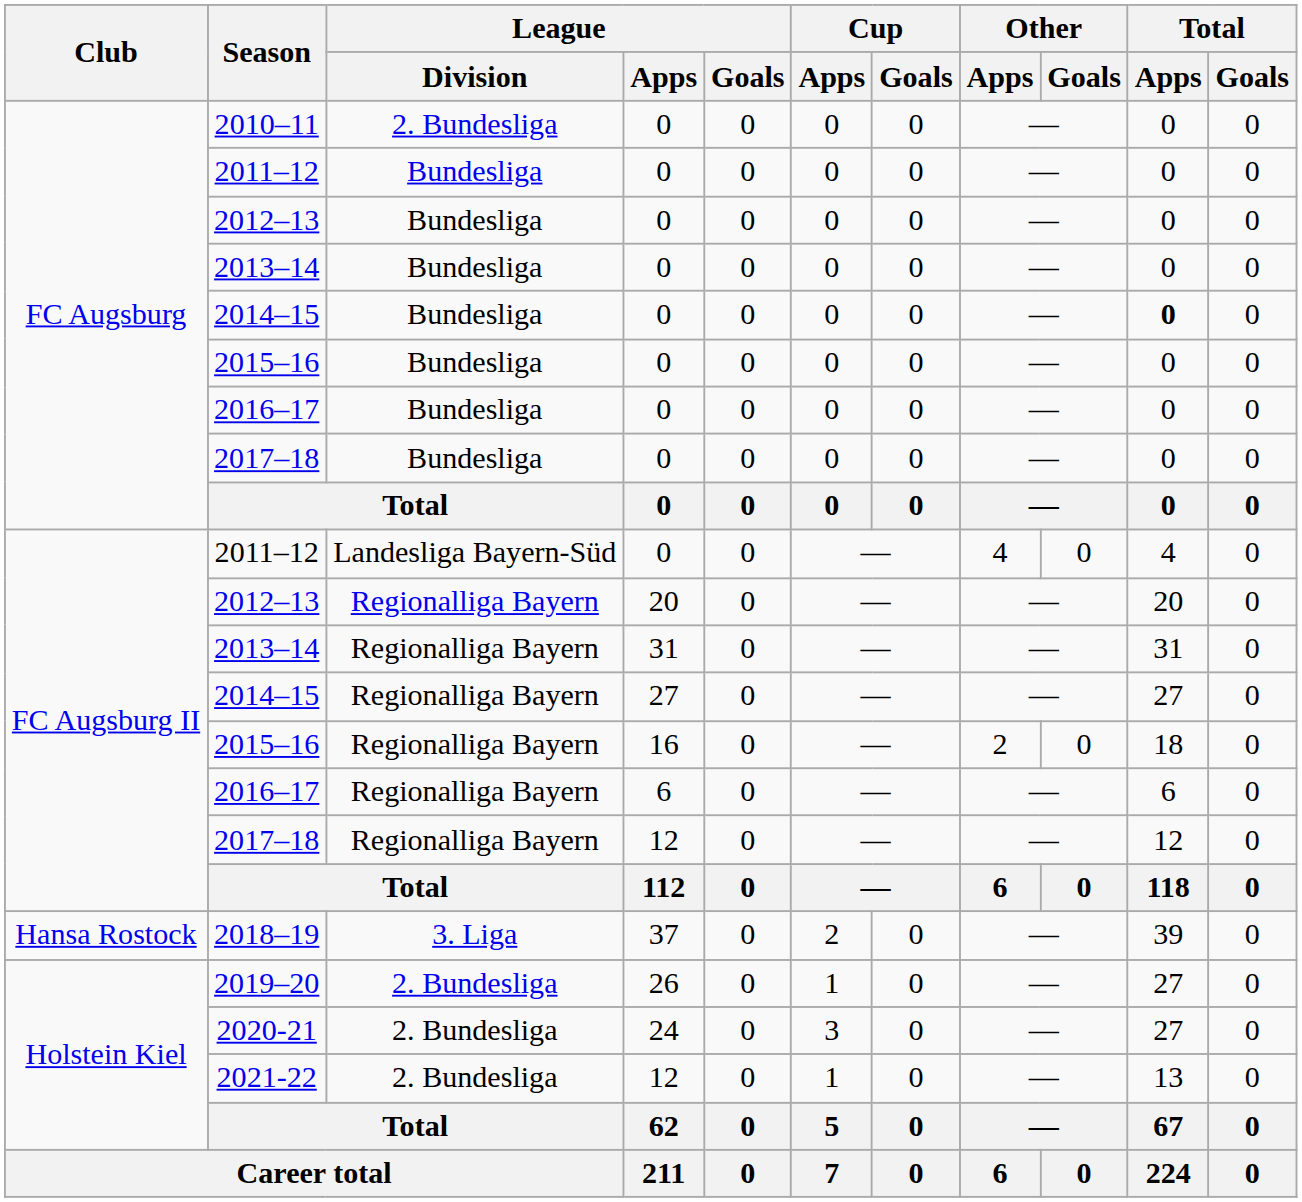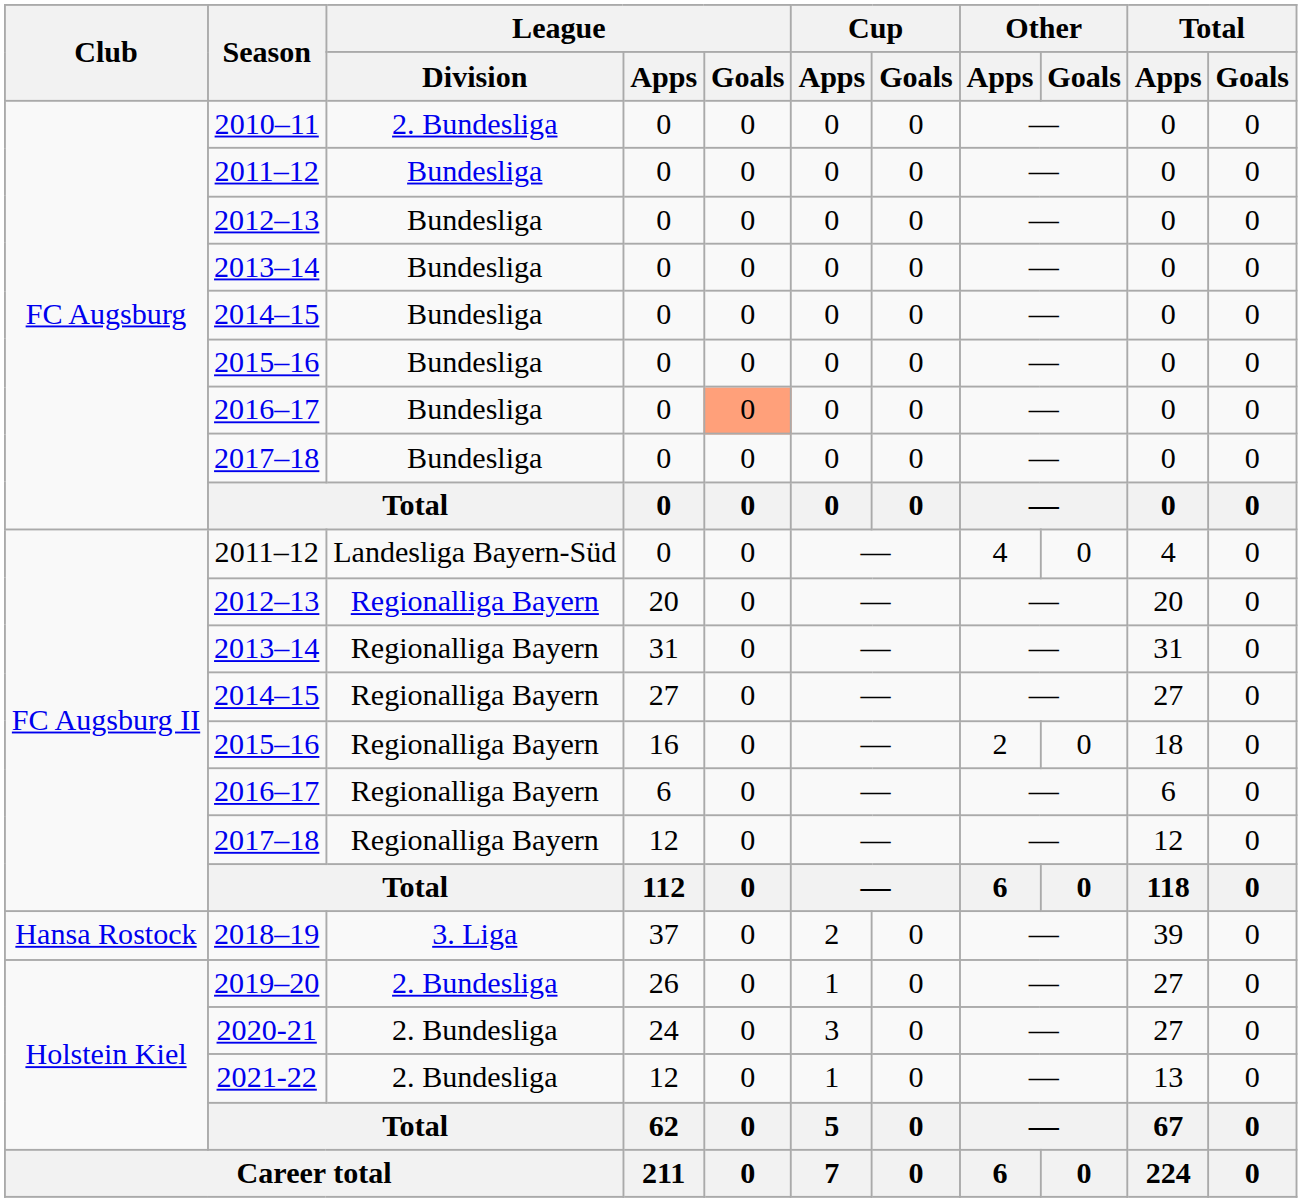(1168, 314) bold -> (1168, 314) normal
(748, 409) no background -> (748, 409) lightsalmon background
